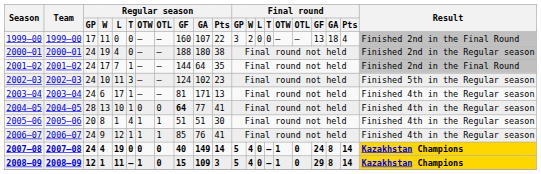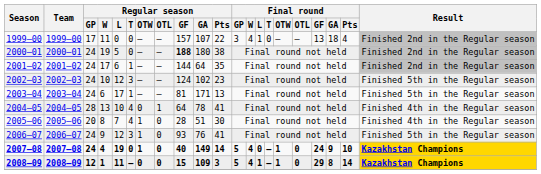(184, 39) 160 -> (184, 39) 157
(250, 39) 2 -> (250, 39) 4
(260, 39) 0 -> (260, 39) 1
(440, 39) Finished 2nd in the Final Round -> (448, 39) Finished 2nd in the Regular season
(117, 53) 4 -> (117, 53) 5
(184, 53) normal -> (184, 53) bold
(117, 66) 7 -> (117, 66) 6
(440, 66) Finished 2nd in the Final Round -> (448, 66) Finished 2nd in the Regular season
(119, 80) 11 -> (119, 80) 12
(448, 94) Finished 4th in the Regular season -> (448, 94) Finished 5th in the Regular season
(131, 108) 1 -> (131, 108) 4
(159, 108) 0 -> (159, 108) 1
(181, 108) bold -> (181, 108) normal
(200, 108) 77 -> (200, 108) 78
(117, 121) 1 -> (117, 121) 7
(159, 121) 1 -> (159, 121) 0
(181, 121) 51 -> (181, 121) 28
(131, 135) 1 -> (131, 135) 3
(159, 135) 1 -> (159, 135) 0
(181, 135) 85 -> (181, 135) 93
(448, 135) Finished 4th in the Regular season -> (448, 135) Finished 5th in the Regular season
(140, 149) 0 -> (140, 149) 1
(331, 149) 8 -> (331, 149) 9
(347, 149) 14 -> (347, 149) 10
(140, 163) 1 -> (140, 163) 0
(260, 163) 0 -> (260, 163) 1
